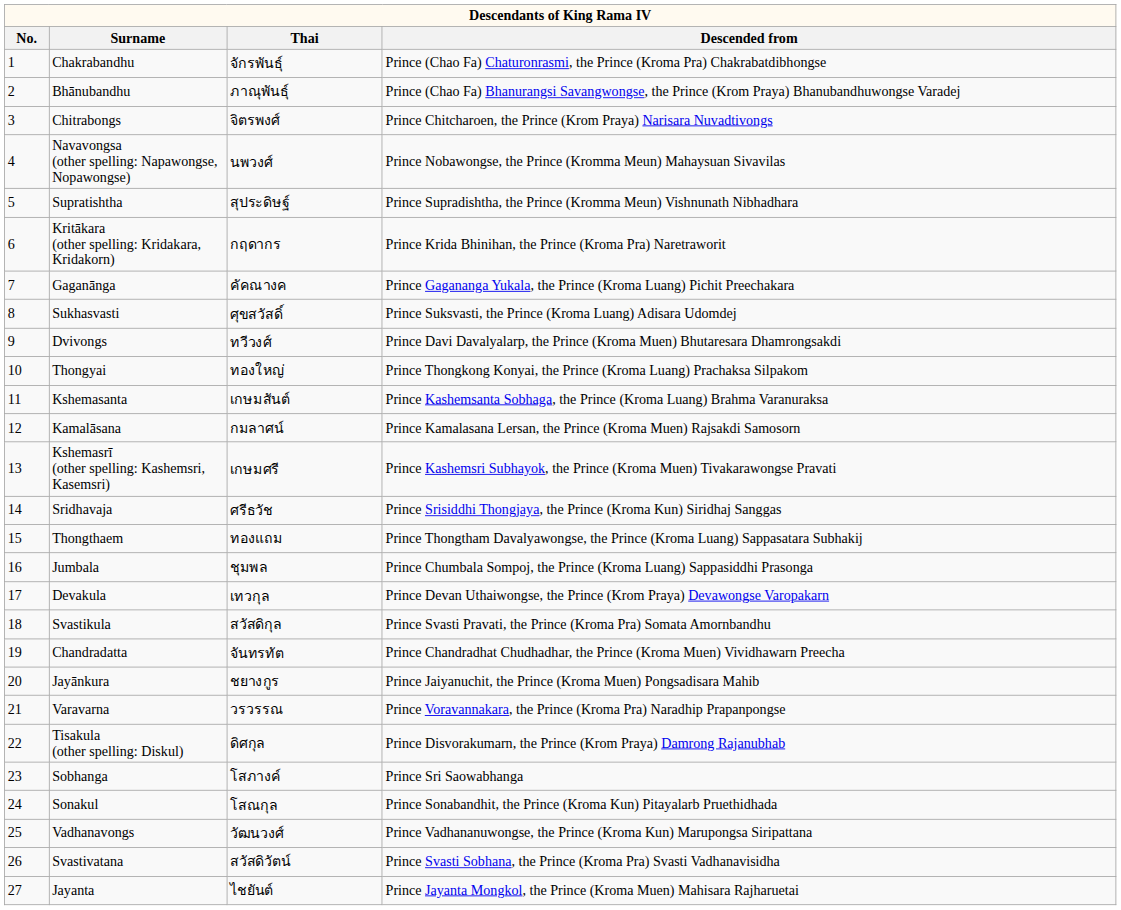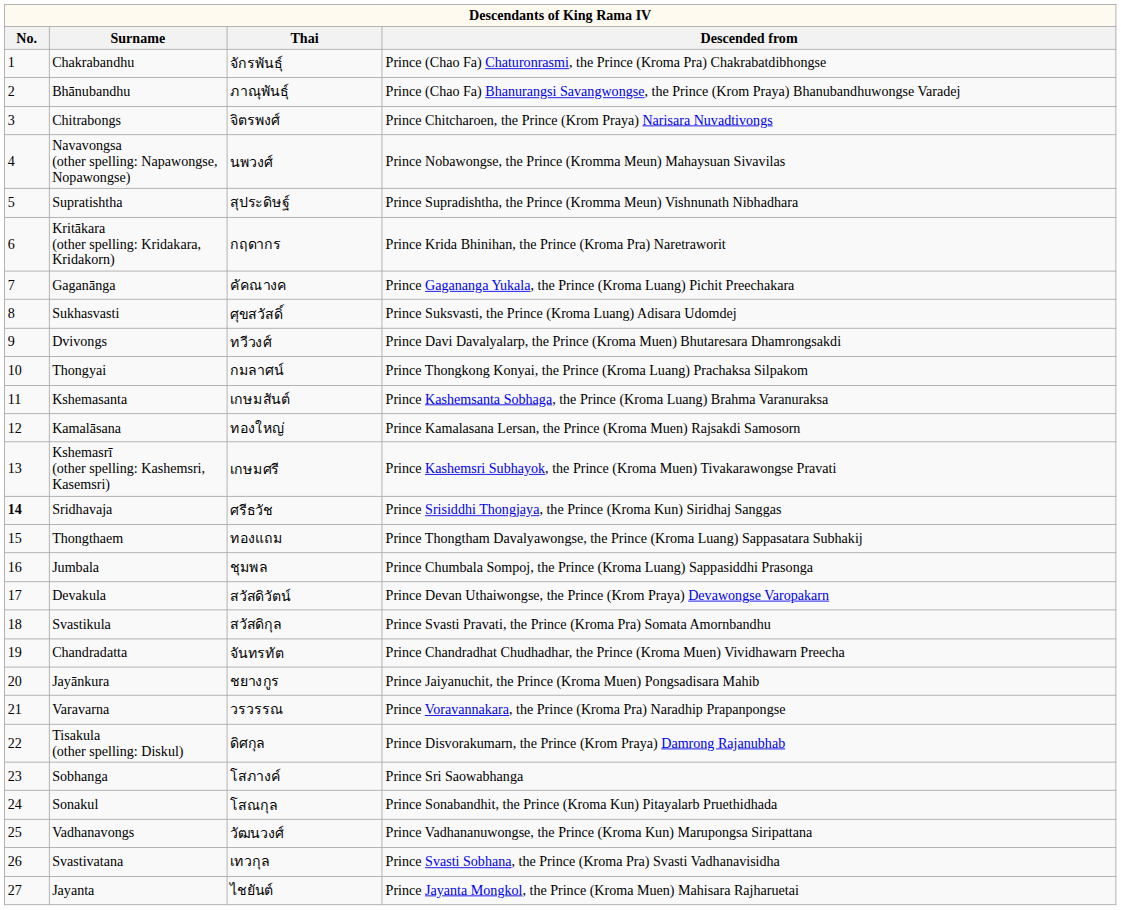(257, 371) ทองใหญ่ -> (257, 371) กมลาศน์
(257, 428) กมลาศน์ -> (257, 428) ทองใหญ่
(15, 510) normal -> (15, 510) bold
(250, 596) เทวกุล -> (260, 596) สวัสดิวัตน์
(260, 862) สวัสดิวัตน์ -> (250, 862) เทวกุล
